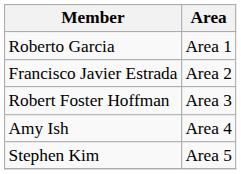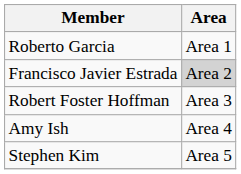(209, 73) no background -> (209, 73) lightgrey background
